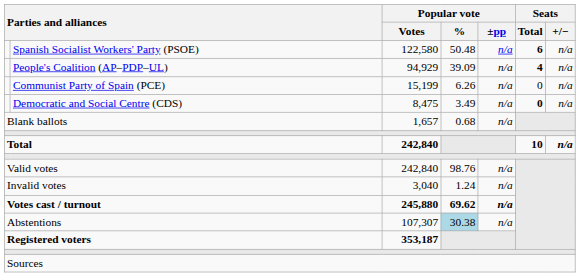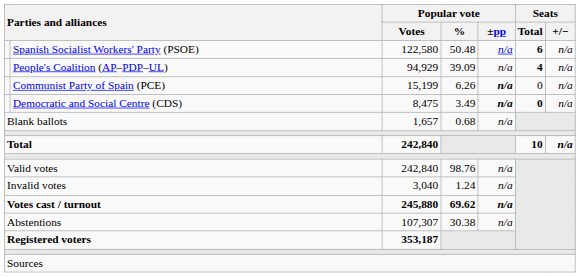(505, 85) normal -> (505, 85) bold
(505, 103) normal -> (505, 103) bold
(463, 222) lightblue background -> (463, 222) no background
